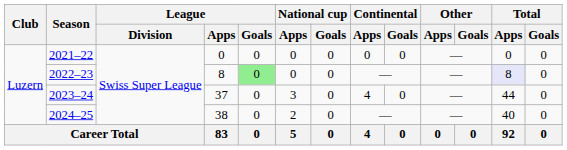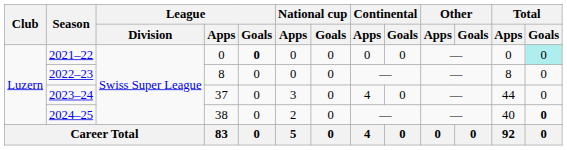(257, 54) normal -> (257, 54) bold
(544, 54) no background -> (544, 54) paleturquoise background
(257, 74) lightgreen background -> (257, 74) no background
(508, 74) lavender background -> (508, 74) no background
(544, 114) normal -> (544, 114) bold
